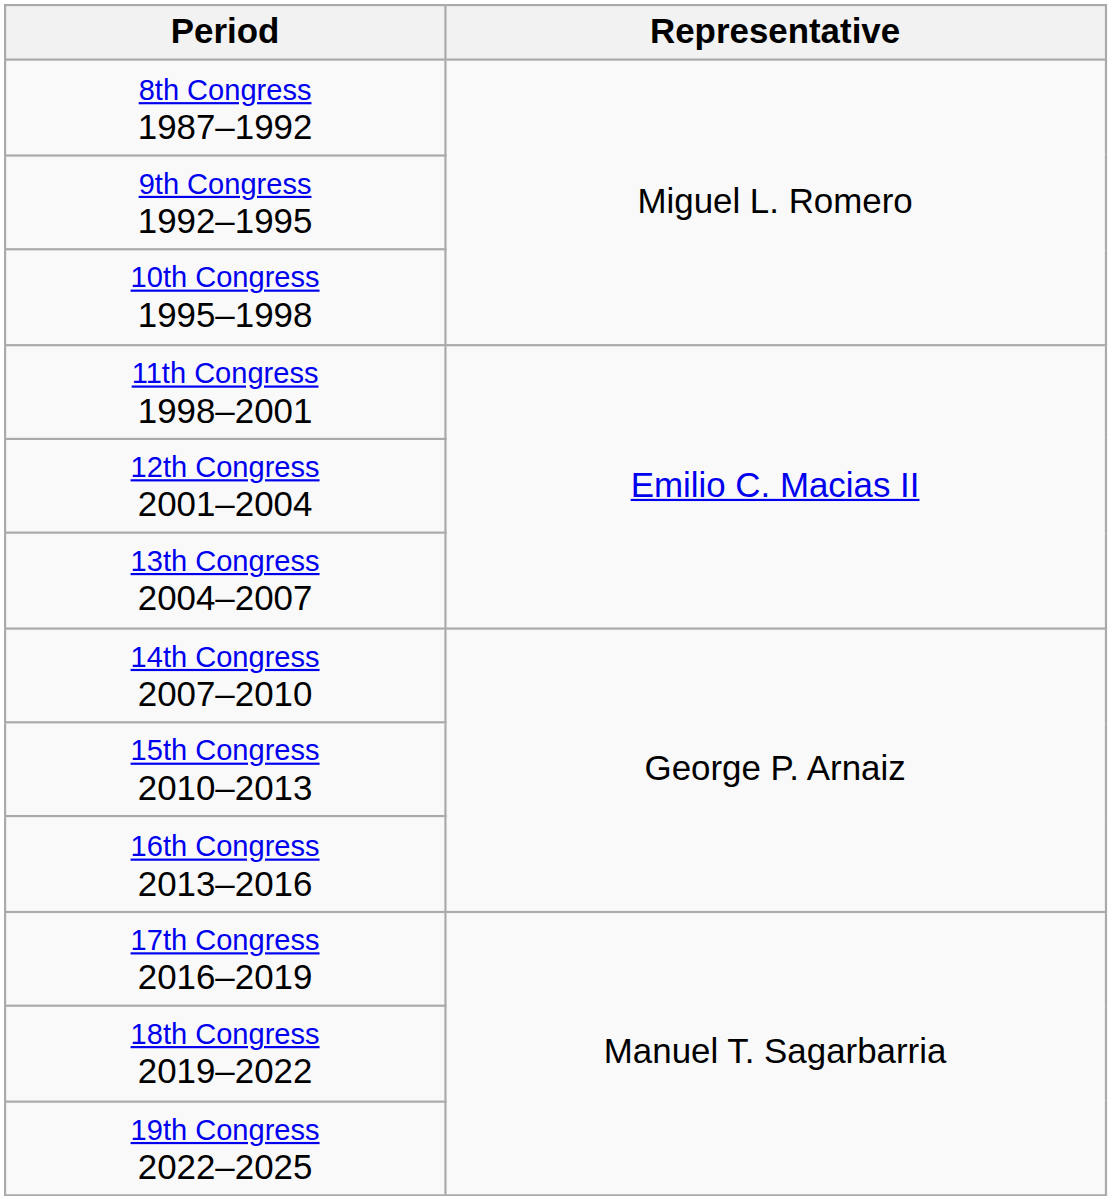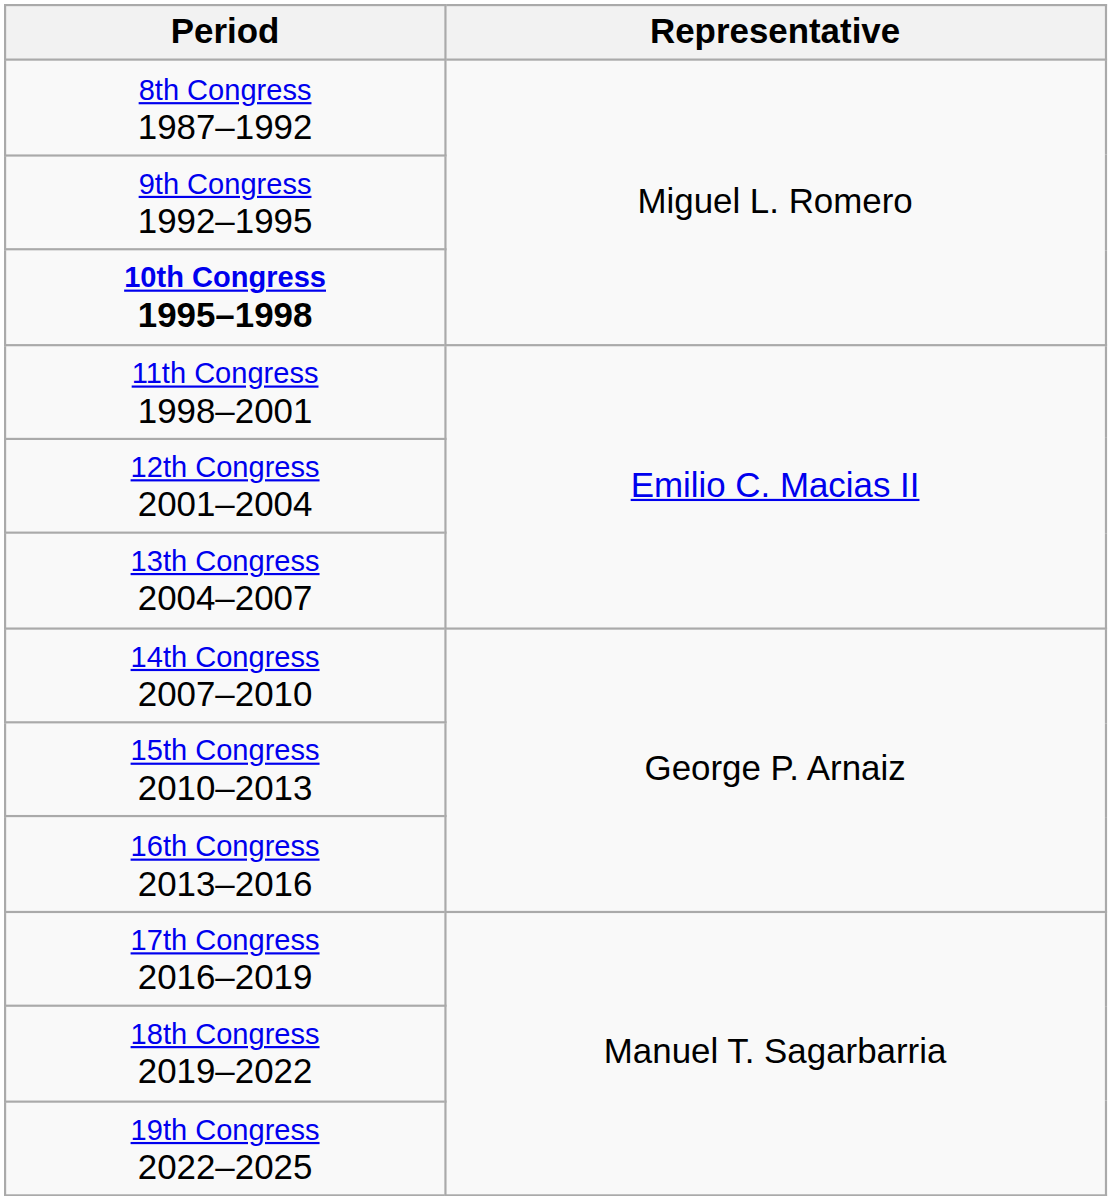(225, 298) normal -> (225, 296) bold
